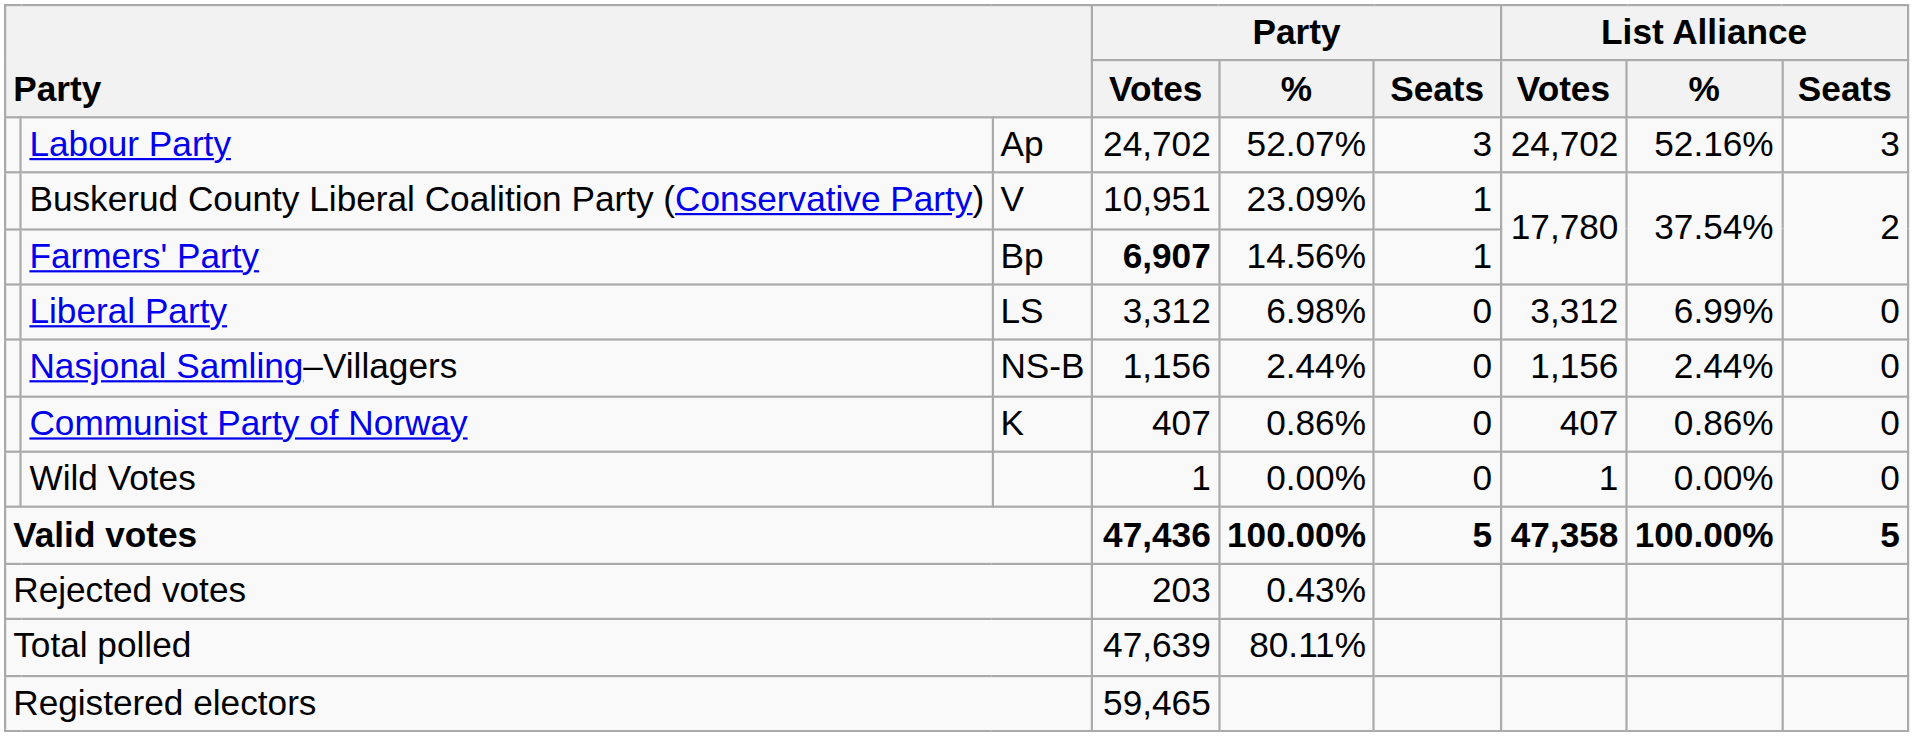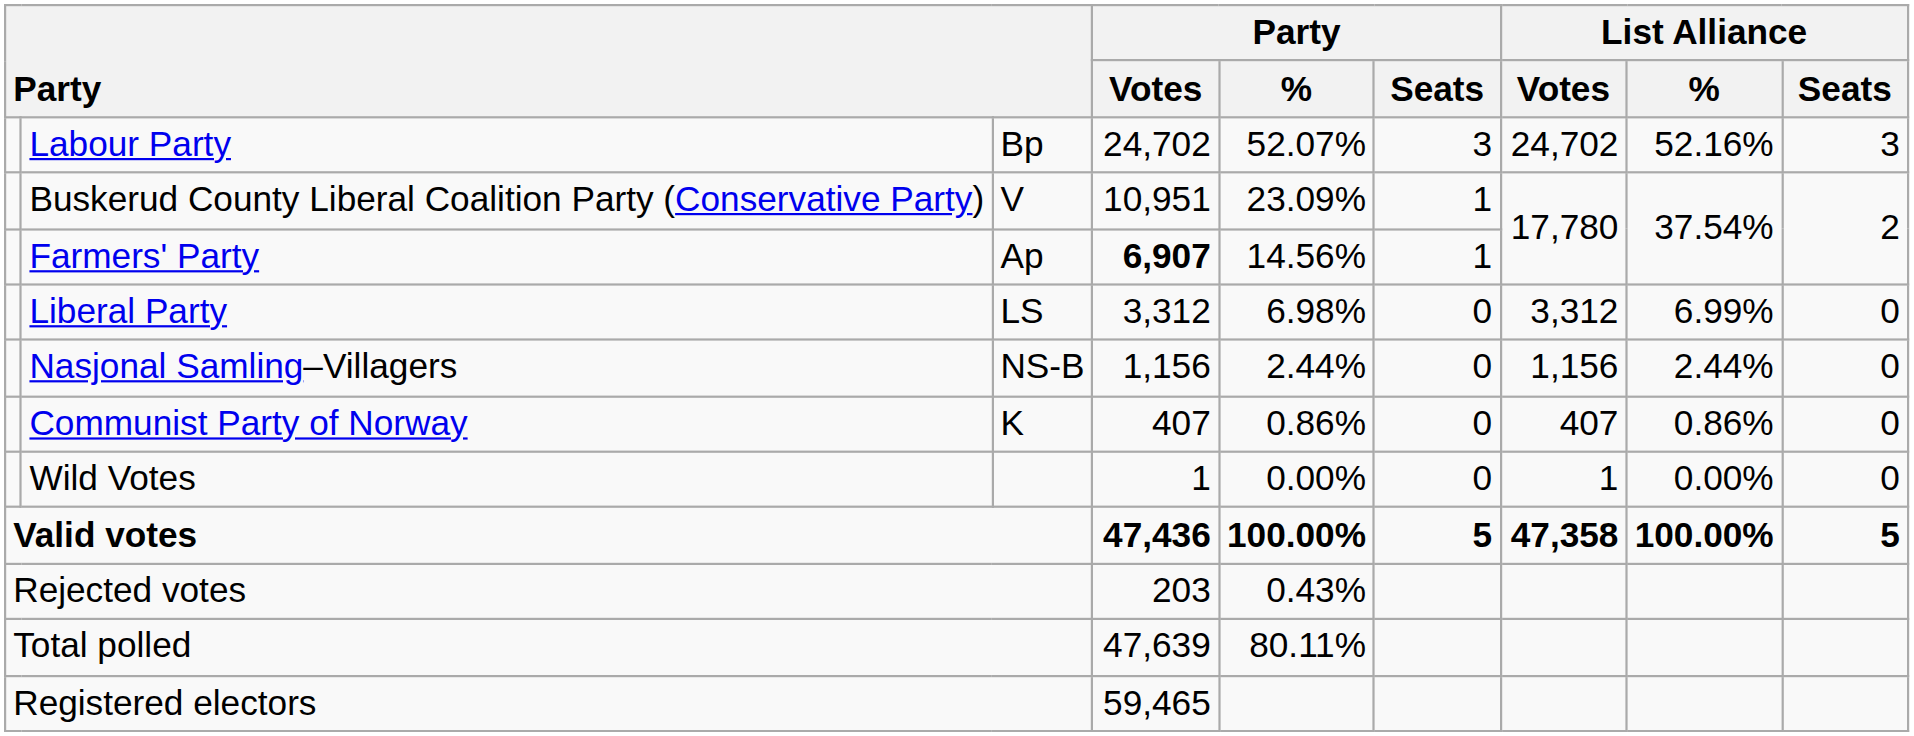(1022, 144) Ap -> (1022, 144) Bp
(1022, 255) Bp -> (1022, 255) Ap
